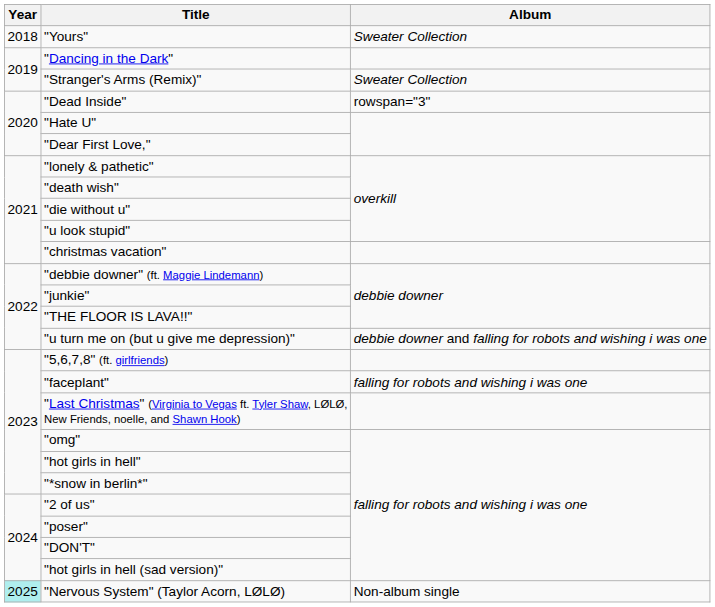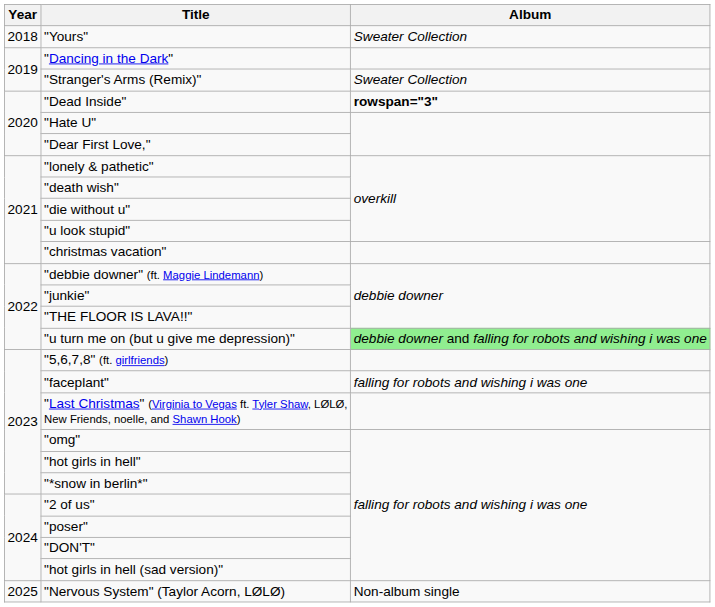(392, 101) normal -> (396, 101) bold
(530, 338) no background -> (530, 338) lightgreen background
(23, 591) paleturquoise background -> (23, 591) no background
